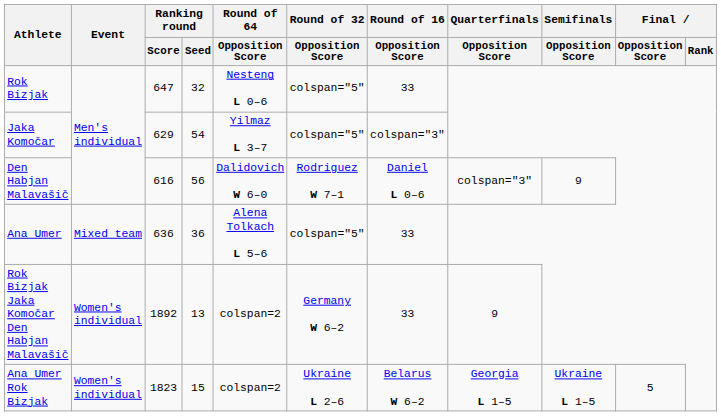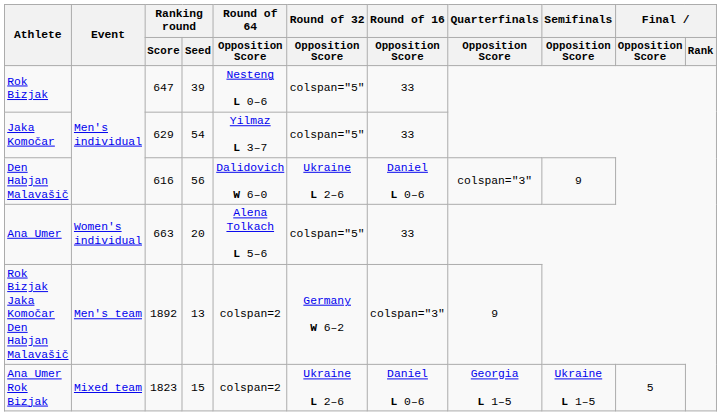(198, 88) 32 -> (198, 88) 39
(408, 135) colspan="3" -> (408, 135) 33
(327, 181) Rodriguez W 7–1 -> (327, 181) Ukraine L 2–6
(108, 234) Mixed team -> (108, 234) Women's individual
(164, 234) 636 -> (164, 234) 663
(198, 234) 36 -> (198, 234) 20
(108, 314) Women's individual -> (108, 314) Men's team
(408, 314) 33 -> (408, 314) colspan="3"
(108, 388) Women's individual -> (108, 388) Mixed team
(407, 388) Belarus W 6–2 -> (408, 388) Daniel L 0–6
